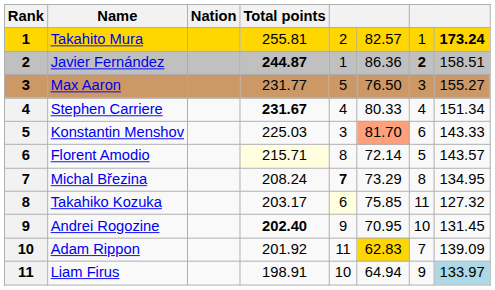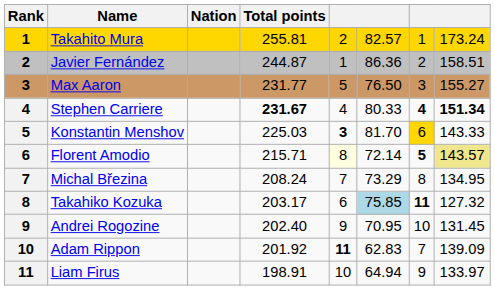(462, 39) bold -> (462, 39) normal
(285, 62) bold -> (285, 62) normal
(422, 62) bold -> (422, 62) normal
(422, 109) normal -> (422, 109) bold
(462, 109) normal -> (462, 109) bold
(343, 132) normal -> (343, 132) bold
(383, 132) lightsalmon background -> (383, 132) no background
(422, 132) no background -> (422, 132) gold background
(285, 156) lightyellow background -> (285, 156) no background
(343, 156) no background -> (343, 156) lightyellow background
(422, 156) normal -> (422, 156) bold
(462, 156) no background -> (462, 156) khaki background
(343, 179) bold -> (343, 179) normal
(343, 202) lightyellow background -> (343, 202) no background
(383, 202) no background -> (383, 202) lightblue background
(422, 202) normal -> (422, 202) bold
(285, 226) bold -> (285, 226) normal
(343, 249) normal -> (343, 249) bold
(383, 249) gold background -> (383, 249) no background
(462, 272) lightblue background -> (462, 272) no background
